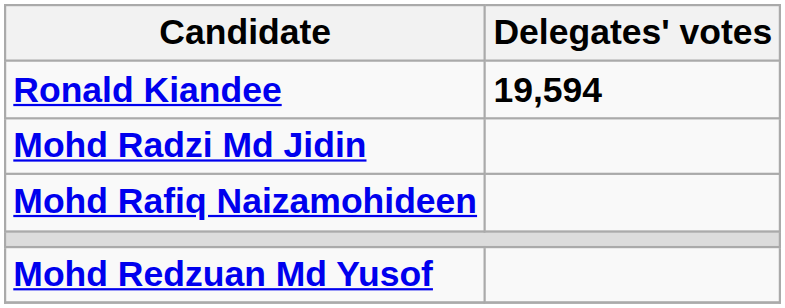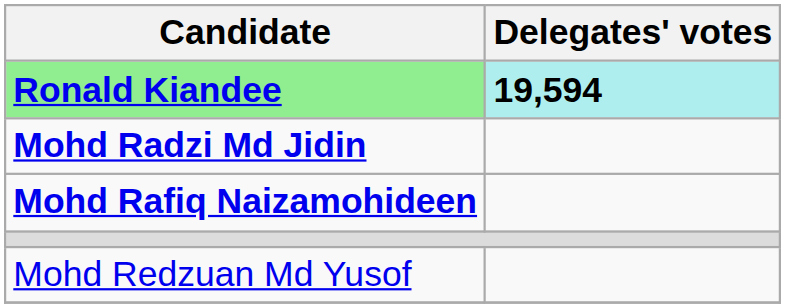(148, 88) no background -> (148, 88) lightgreen background
(548, 88) no background -> (548, 88) paleturquoise background
(223, 274) bold -> (212, 274) normal
